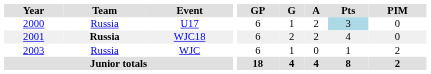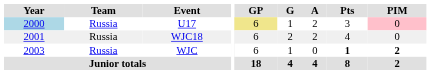(34, 23) no background -> (34, 23) lightblue background
(258, 23) no background -> (256, 23) khaki background
(348, 23) lightblue background -> (347, 23) no background
(397, 23) no background -> (397, 23) pink background
(105, 37) bold -> (103, 37) normal
(348, 50) normal -> (347, 50) bold
(397, 50) normal -> (397, 50) bold
